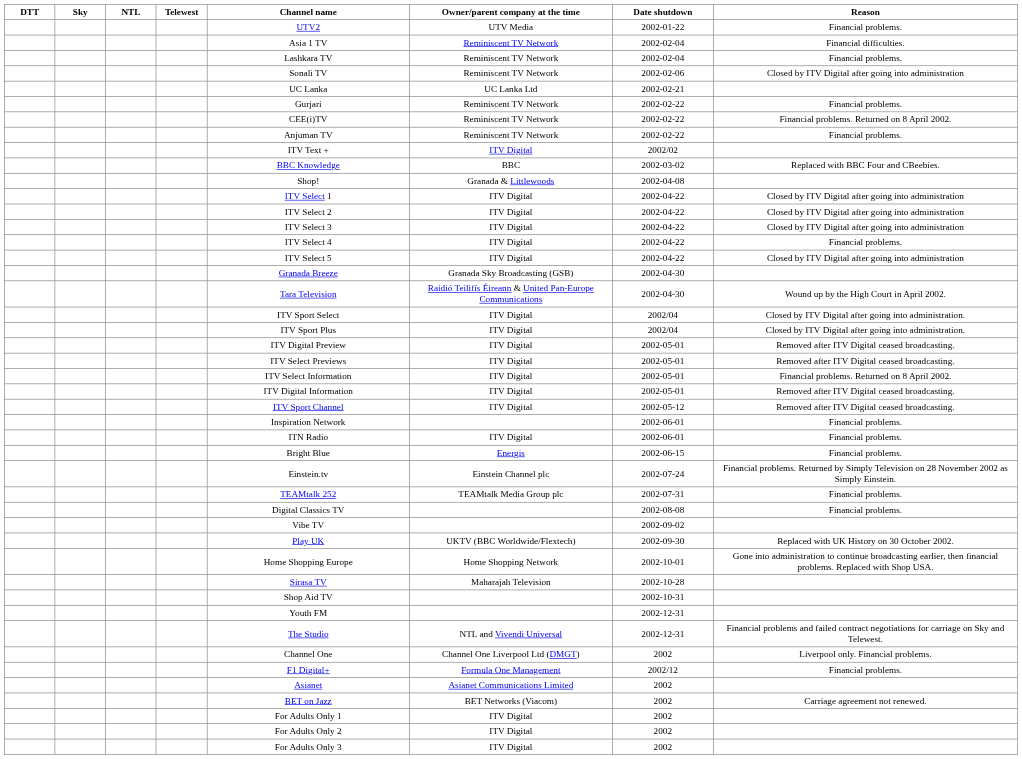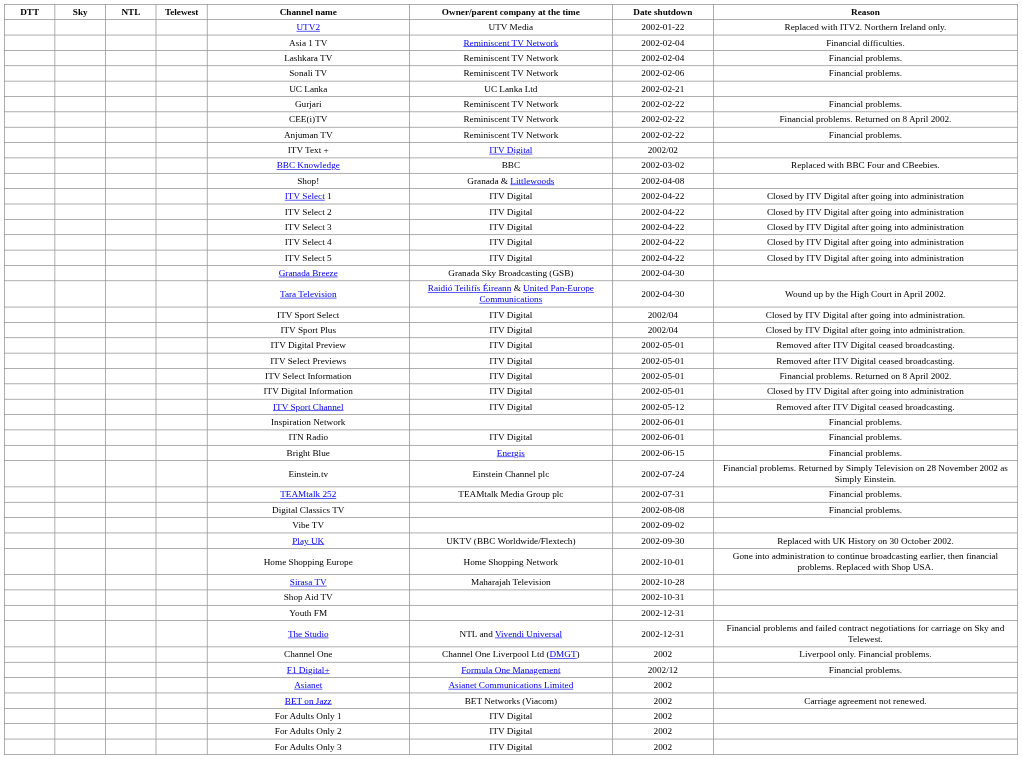(865, 27) Financial problems. -> (865, 27) Replaced with ITV2. Northern Ireland only.
(865, 73) Closed by ITV Digital after going into administration -> (865, 73) Financial problems.
(865, 242) Financial problems. -> (865, 242) Closed by ITV Digital after going into administration
(865, 391) Removed after ITV Digital ceased broadcasting. -> (865, 391) Closed by ITV Digital after going into administration
